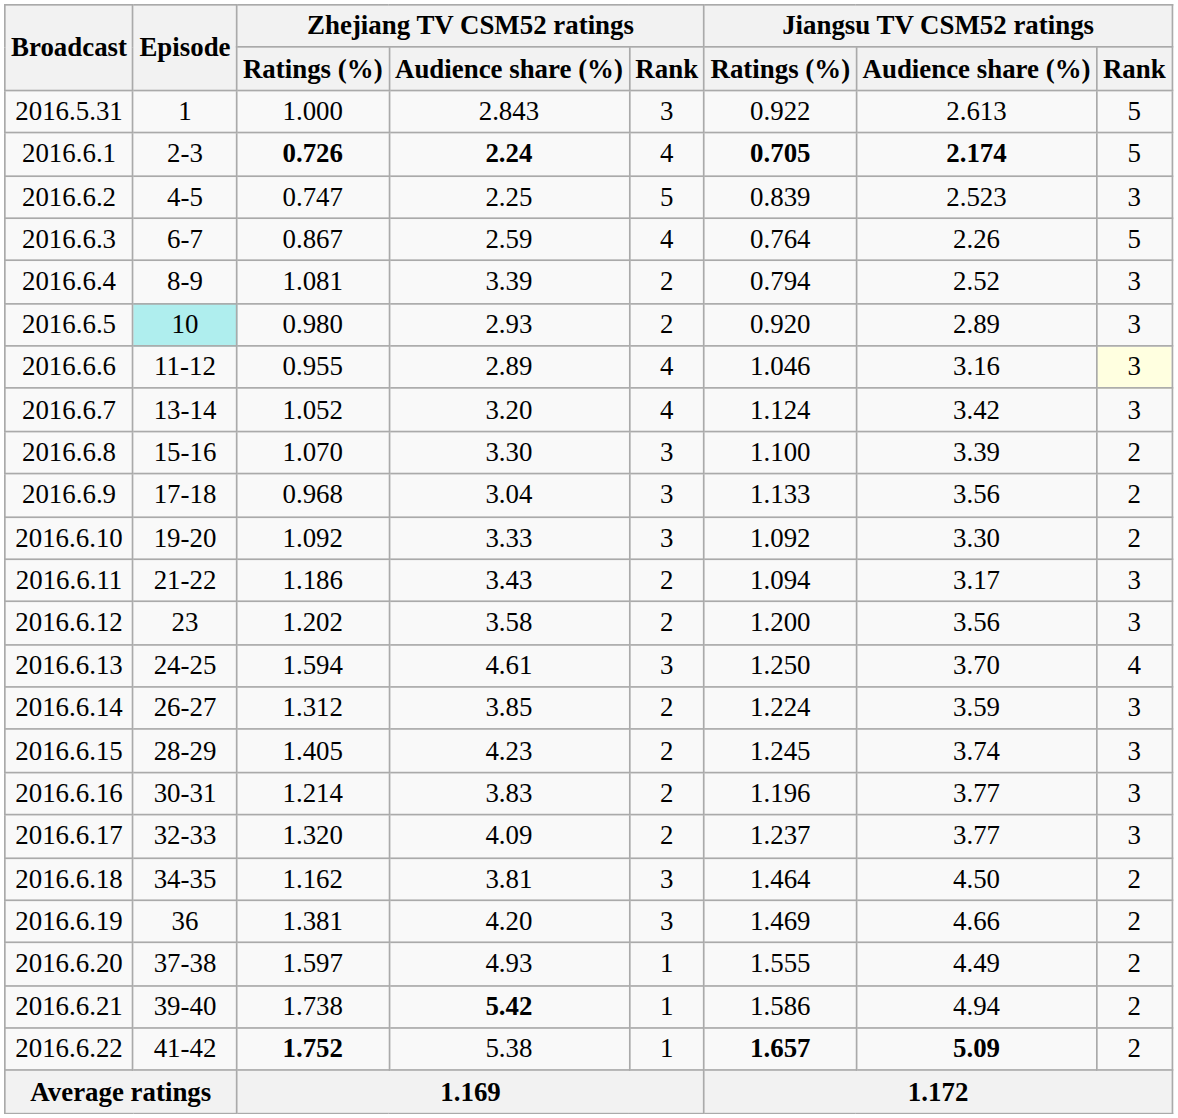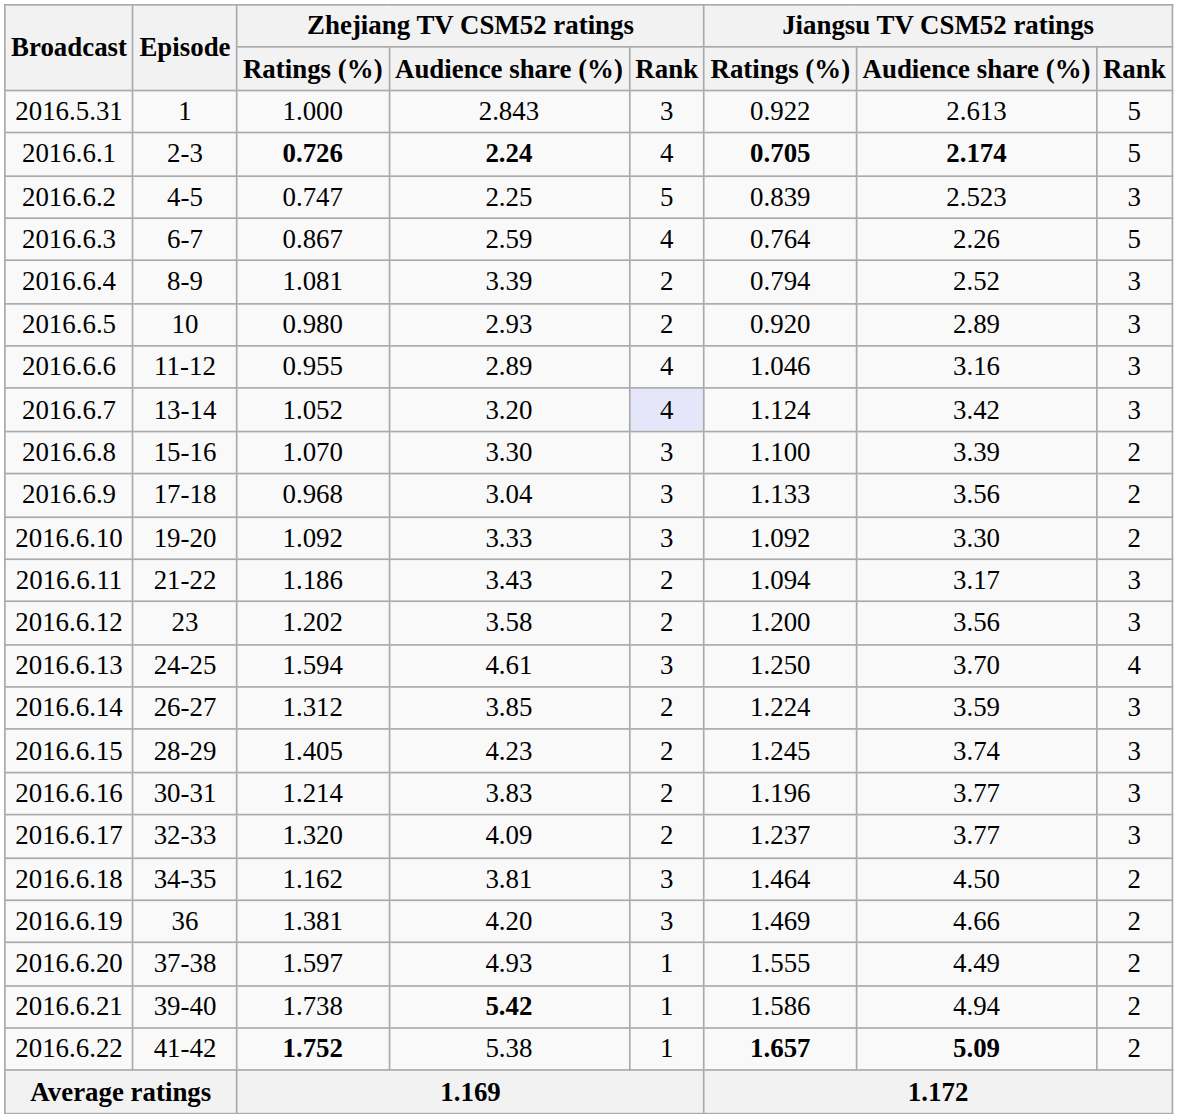(185, 324) paleturquoise background -> (185, 324) no background
(1134, 366) lightyellow background -> (1134, 366) no background
(667, 409) no background -> (667, 409) lavender background
